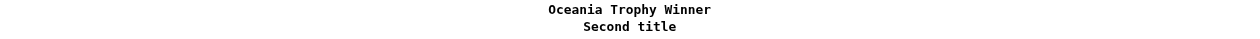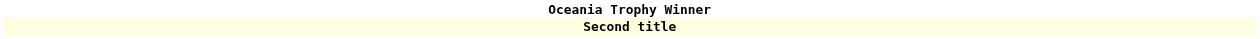(630, 26) no background -> (630, 26) lightyellow background
